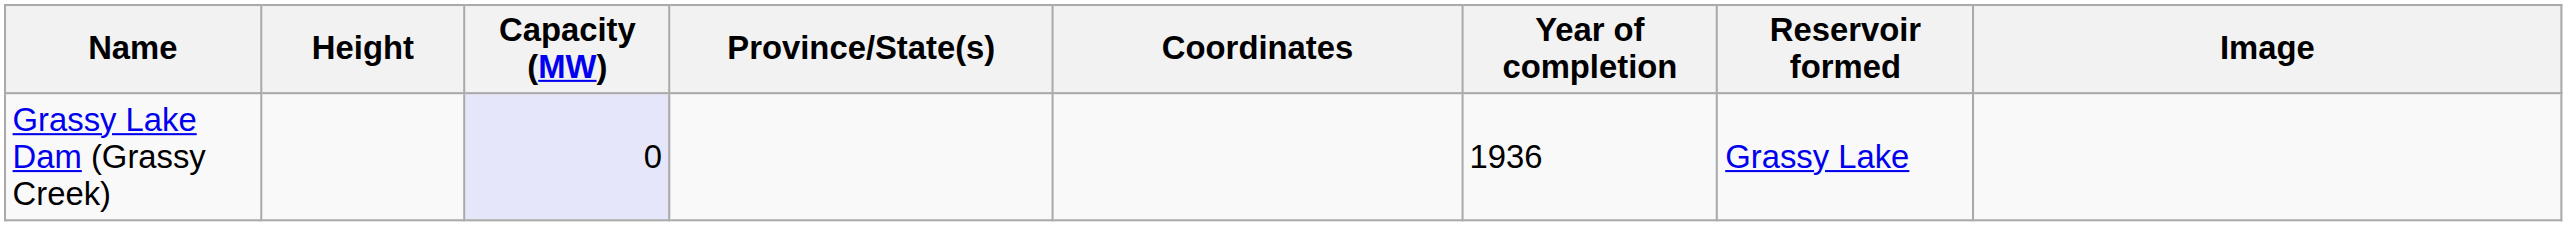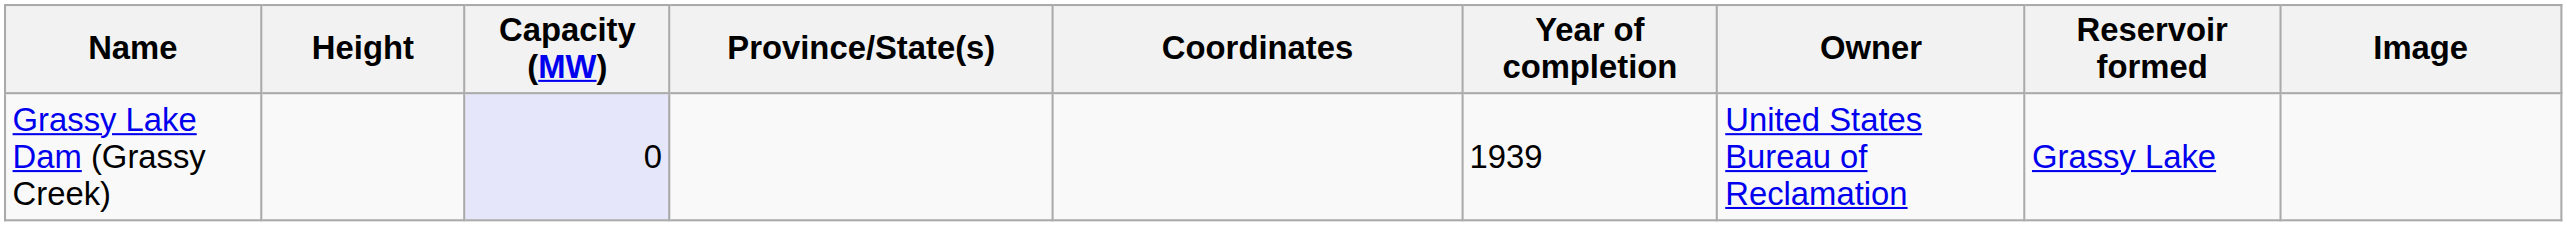+ column: (1871, 48)
(1506, 156) 1936 -> (1506, 156) 1939
